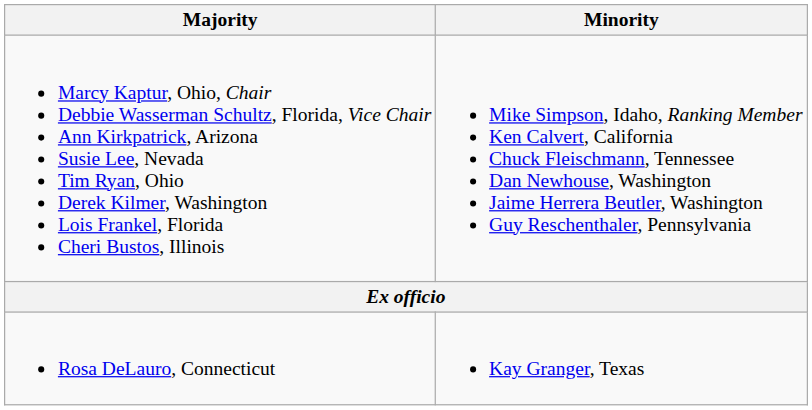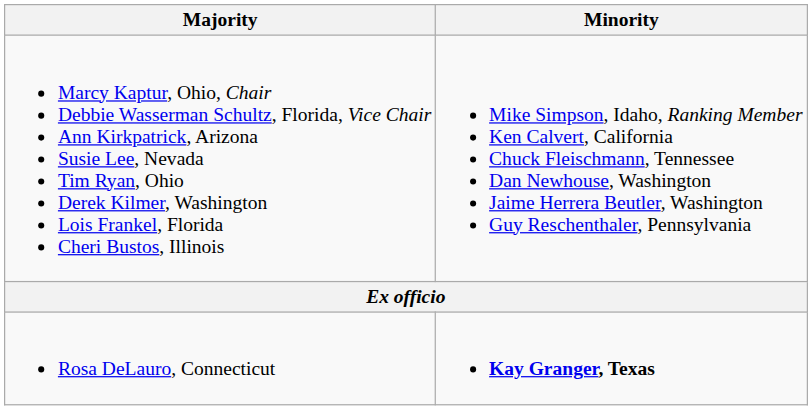(621, 369) normal -> (621, 369) bold
